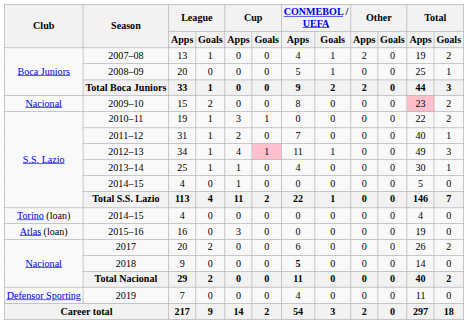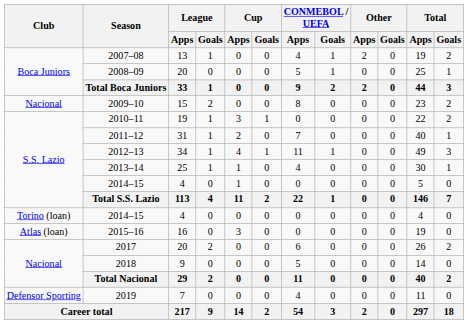(421, 103) pink background -> (421, 103) no background
(267, 151) pink background -> (267, 151) no background
(298, 263) bold -> (298, 263) normal
